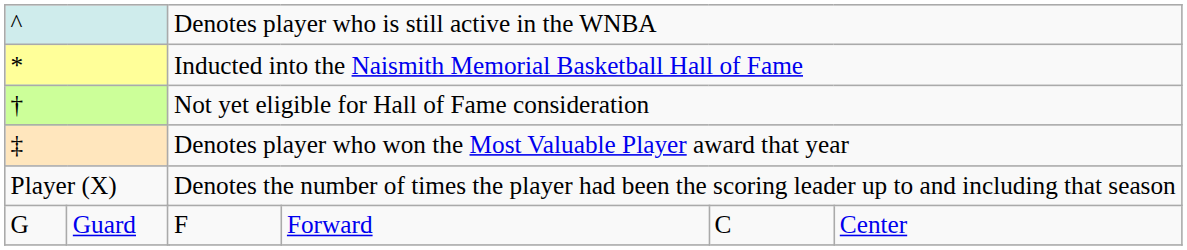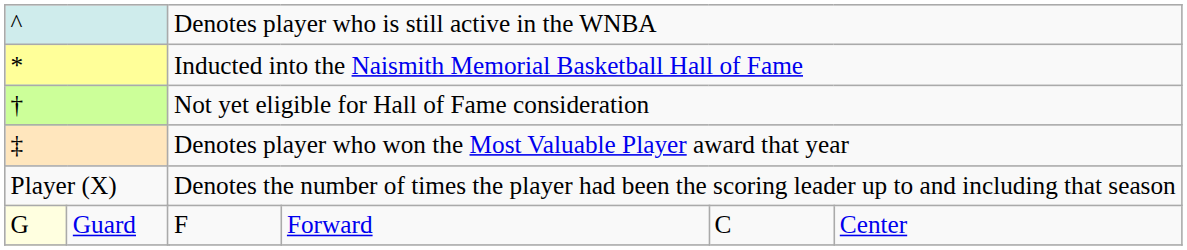(20, 225) no background -> (20, 225) lightyellow background
